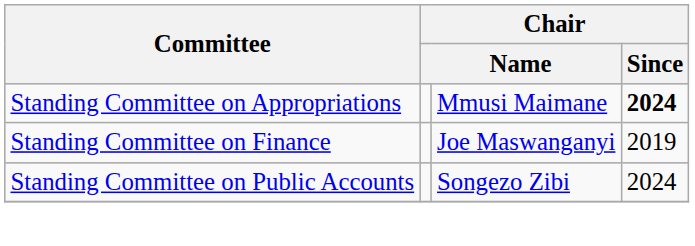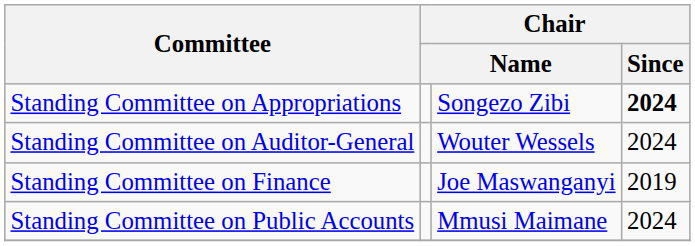(522, 102) Mmusi Maimane -> (504, 102) Songezo Zibi
+ row: (212, 142)
(503, 181) Songezo Zibi -> (522, 220) Mmusi Maimane
